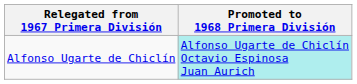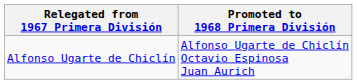(265, 58) paleturquoise background -> (265, 58) no background
